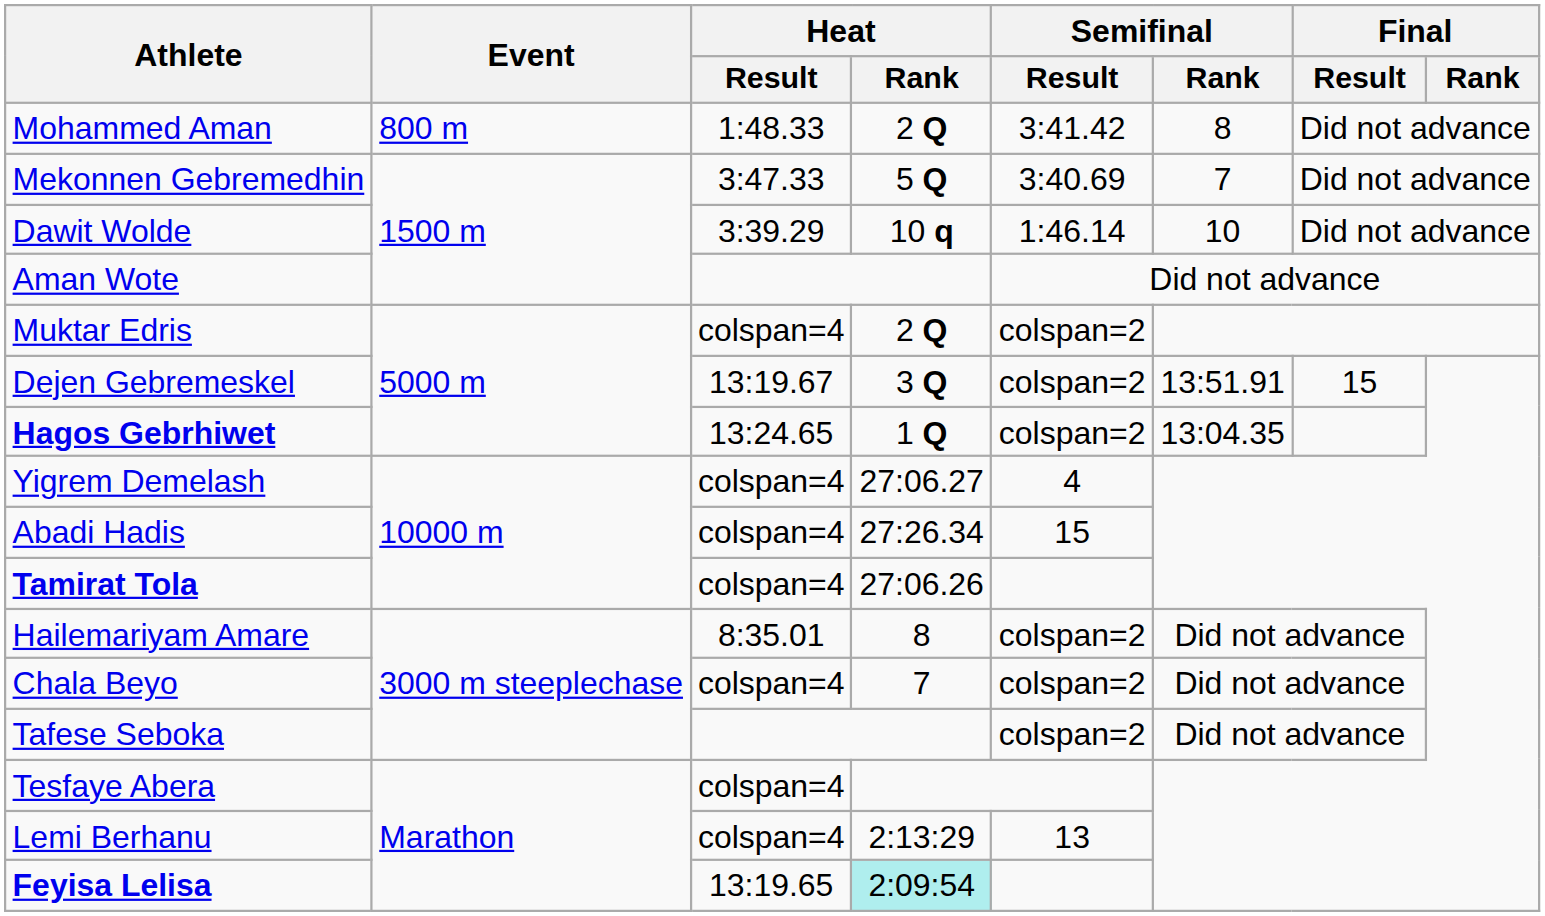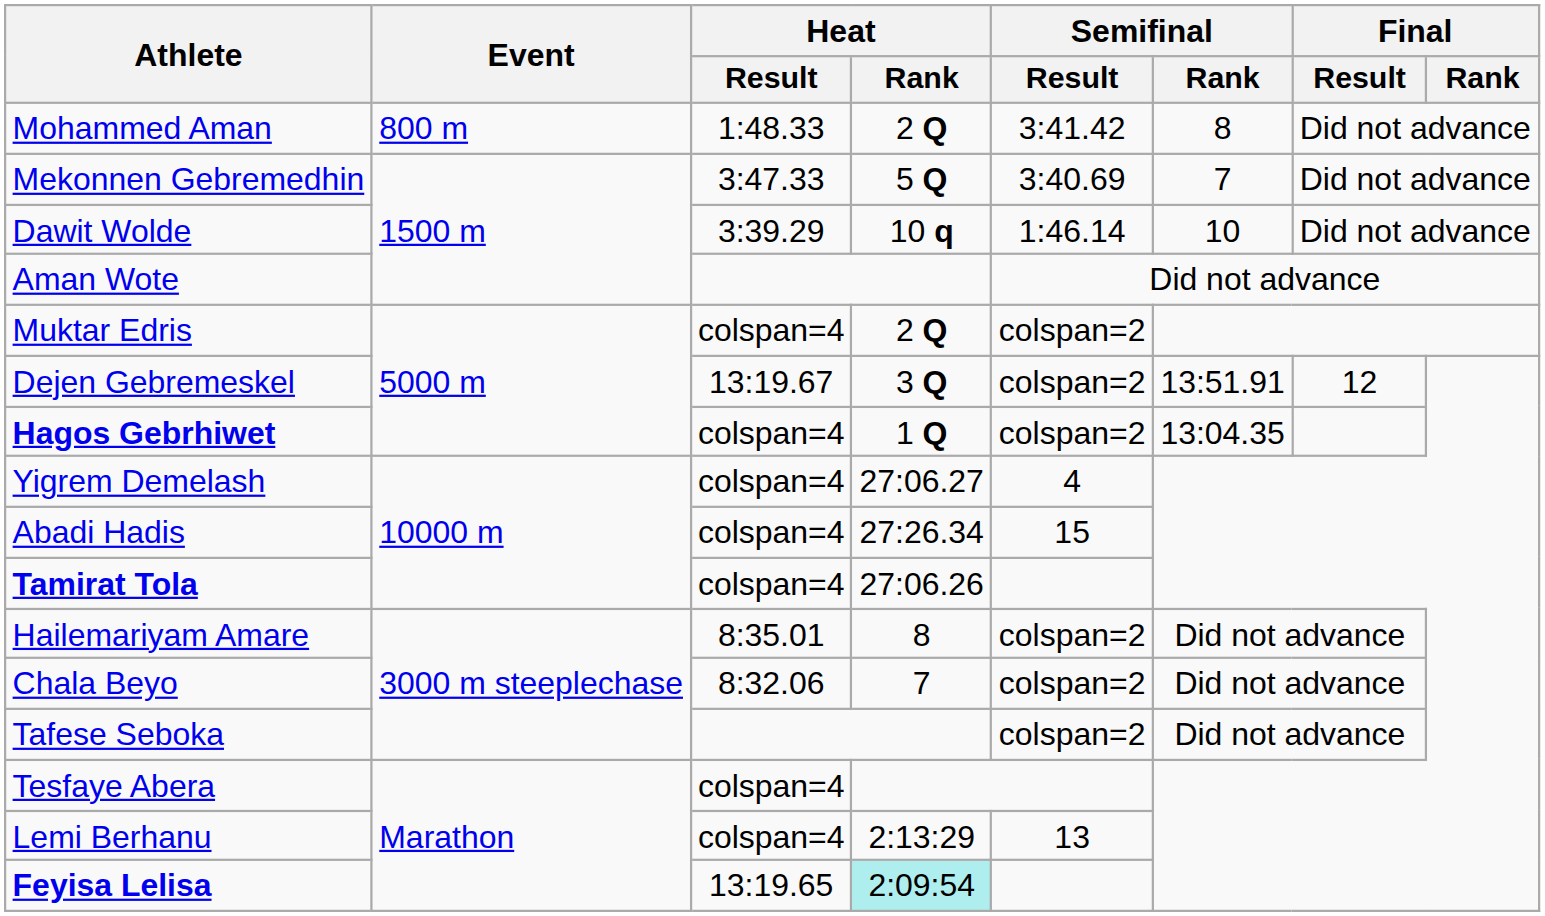(1360, 381) 15 -> (1360, 381) 12
(771, 432) 13:24.65 -> (771, 432) colspan=4
(771, 684) colspan=4 -> (771, 684) 8:32.06
